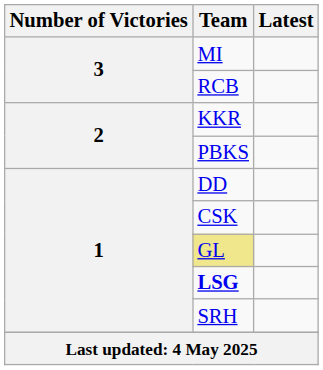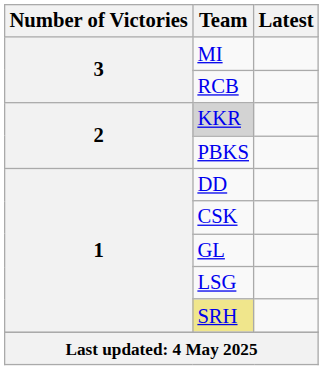(219, 119) no background -> (219, 119) lightgrey background
(211, 250) khaki background -> (211, 250) no background
(218, 282) bold -> (217, 282) normal
(217, 315) no background -> (217, 315) khaki background
